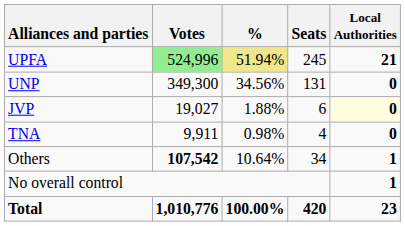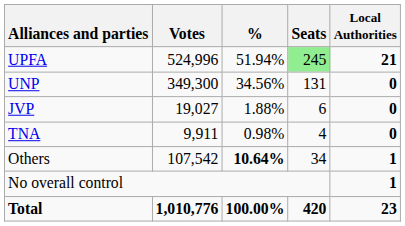(193, 59) lightgreen background -> (193, 59) no background
(260, 59) khaki background -> (260, 59) no background
(315, 59) no background -> (315, 59) lightgreen background
(393, 109) lightyellow background -> (393, 109) no background
(193, 158) bold -> (193, 158) normal
(260, 158) normal -> (259, 158) bold
